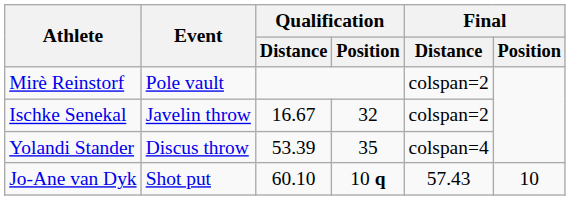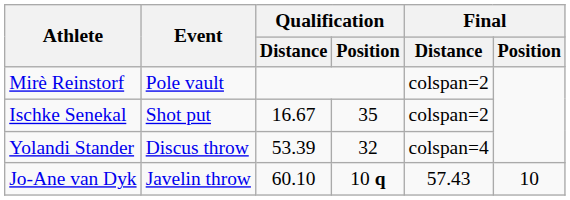(198, 115) Javelin throw -> (178, 115) Shot put
(368, 115) 32 -> (368, 115) 35
(368, 147) 35 -> (368, 147) 32
(178, 179) Shot put -> (198, 179) Javelin throw
